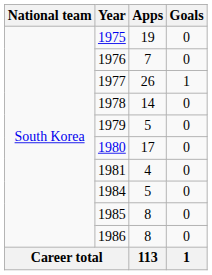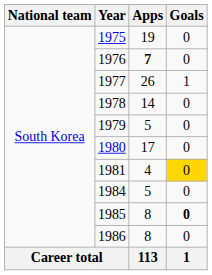(148, 59) normal -> (148, 59) bold
(187, 170) no background -> (187, 170) gold background
(187, 214) normal -> (187, 214) bold
